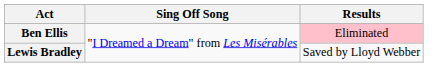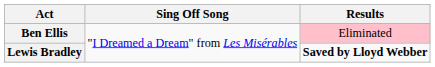(362, 52) normal -> (365, 52) bold
